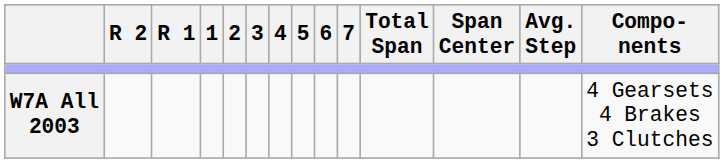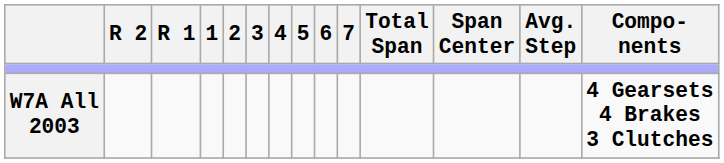(650, 116) normal -> (650, 116) bold
